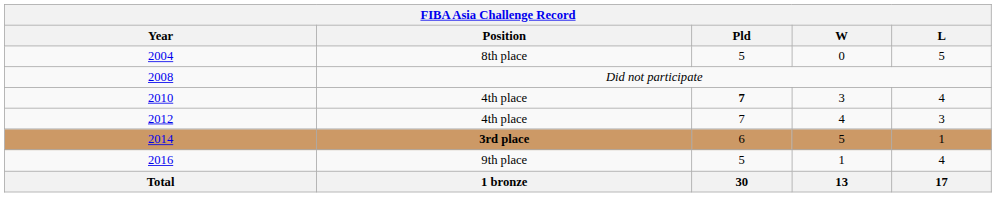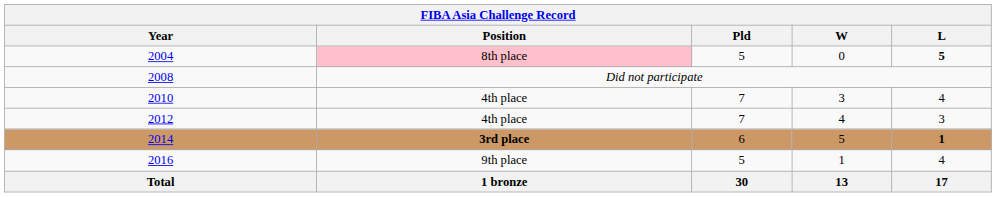(504, 56) no background -> (504, 56) pink background
(942, 56) normal -> (942, 56) bold
(742, 98) bold -> (742, 98) normal
(942, 139) normal -> (942, 139) bold
